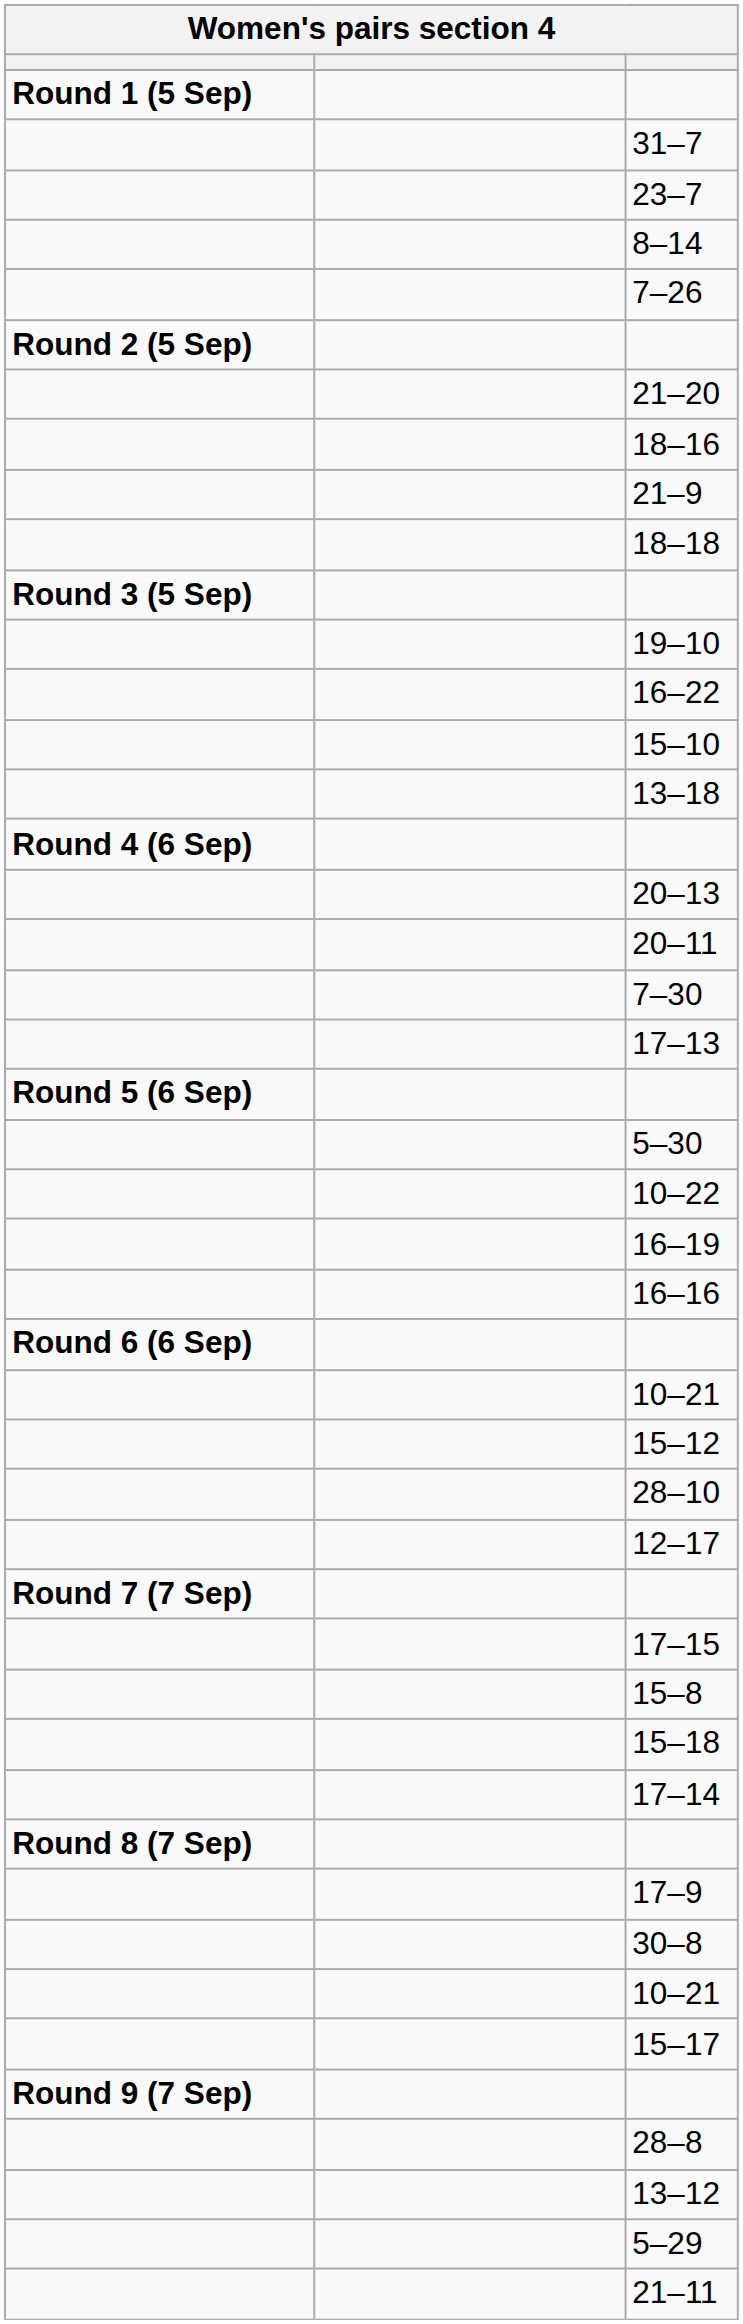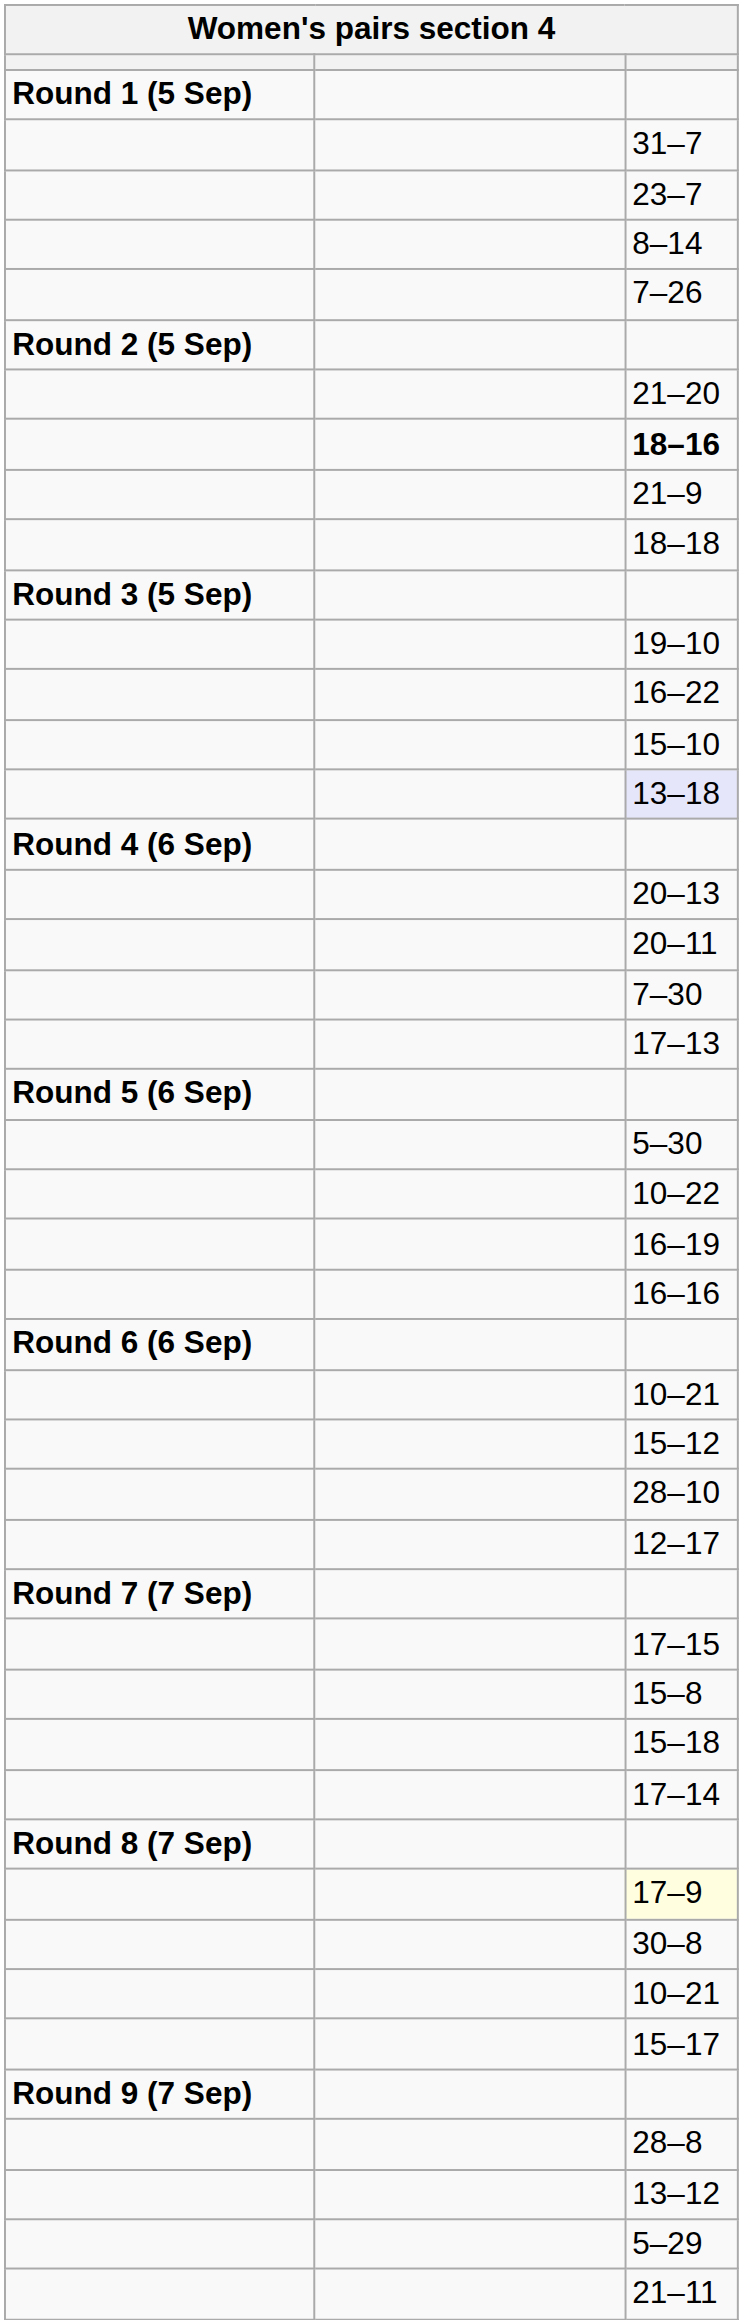(676, 443) normal -> (676, 443) bold
(676, 793) no background -> (676, 793) lavender background
(667, 1893) no background -> (667, 1893) lightyellow background
